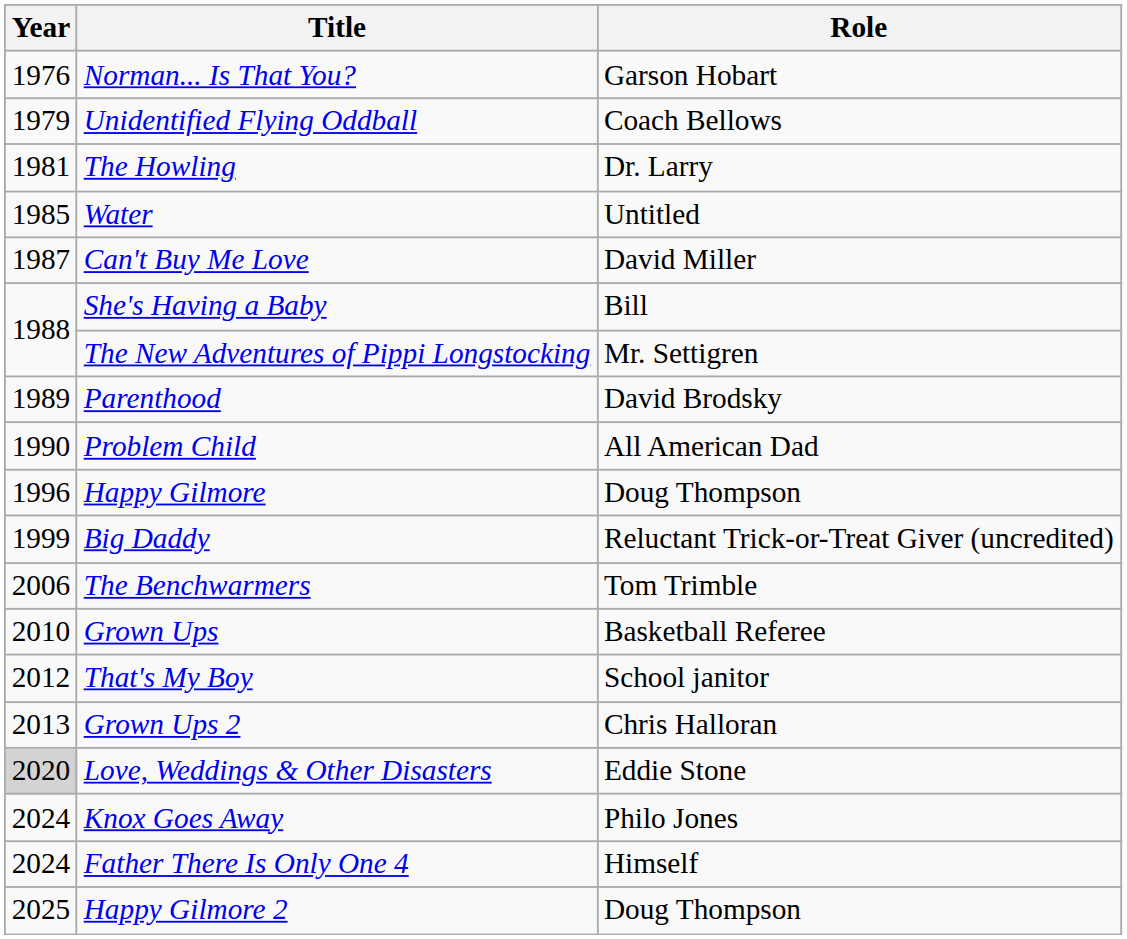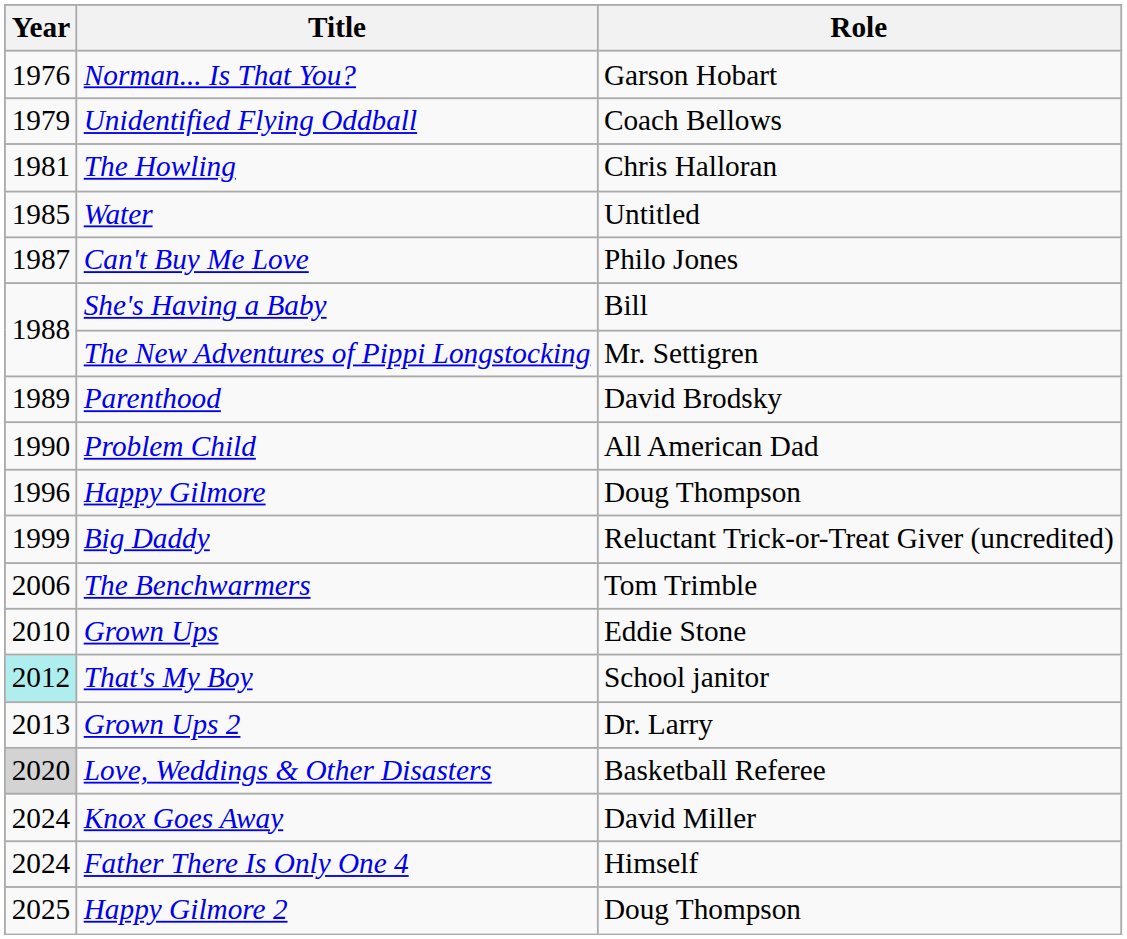(658, 167) Dr. Larry -> (691, 167) Chris Halloran
(680, 259) David Miller -> (671, 259) Philo Jones
(715, 631) Basketball Referee -> (675, 631) Eddie Stone
(41, 677) no background -> (41, 677) paleturquoise background
(691, 724) Chris Halloran -> (658, 724) Dr. Larry
(675, 770) Eddie Stone -> (715, 770) Basketball Referee
(671, 817) Philo Jones -> (680, 817) David Miller
